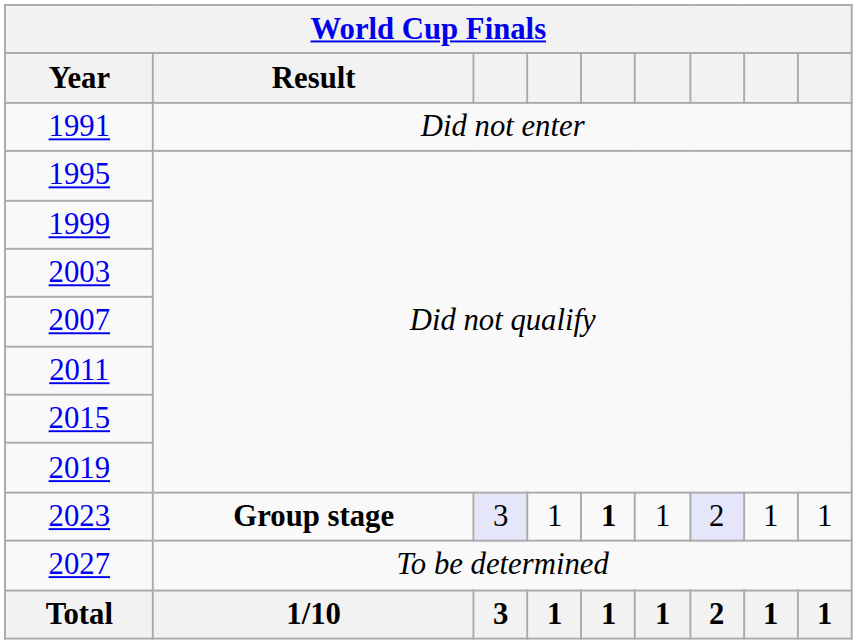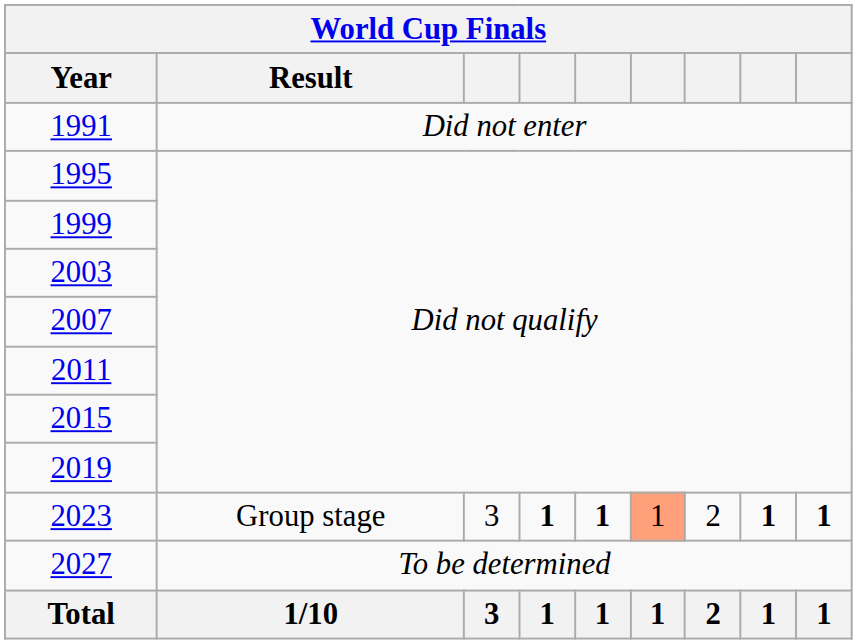(314, 516) bold -> (311, 516) normal
(501, 516) lavender background -> (492, 516) no background
(555, 516) normal -> (547, 516) bold
(663, 516) no background -> (658, 516) lightsalmon background
(717, 516) lavender background -> (713, 516) no background
(771, 516) normal -> (768, 516) bold
(825, 516) normal -> (824, 516) bold
